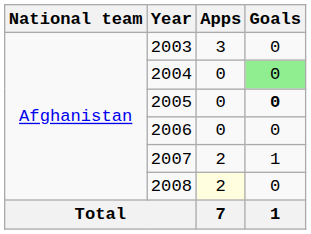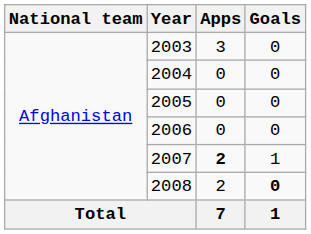(275, 75) lightgreen background -> (275, 75) no background
(275, 103) bold -> (275, 103) normal
(221, 158) normal -> (221, 158) bold
(221, 186) lightyellow background -> (221, 186) no background
(275, 186) normal -> (275, 186) bold
